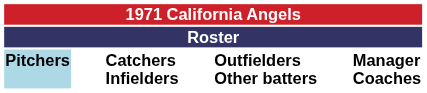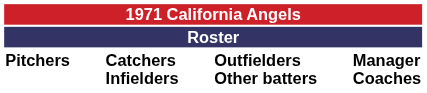(38, 60) lightblue background -> (38, 60) no background
